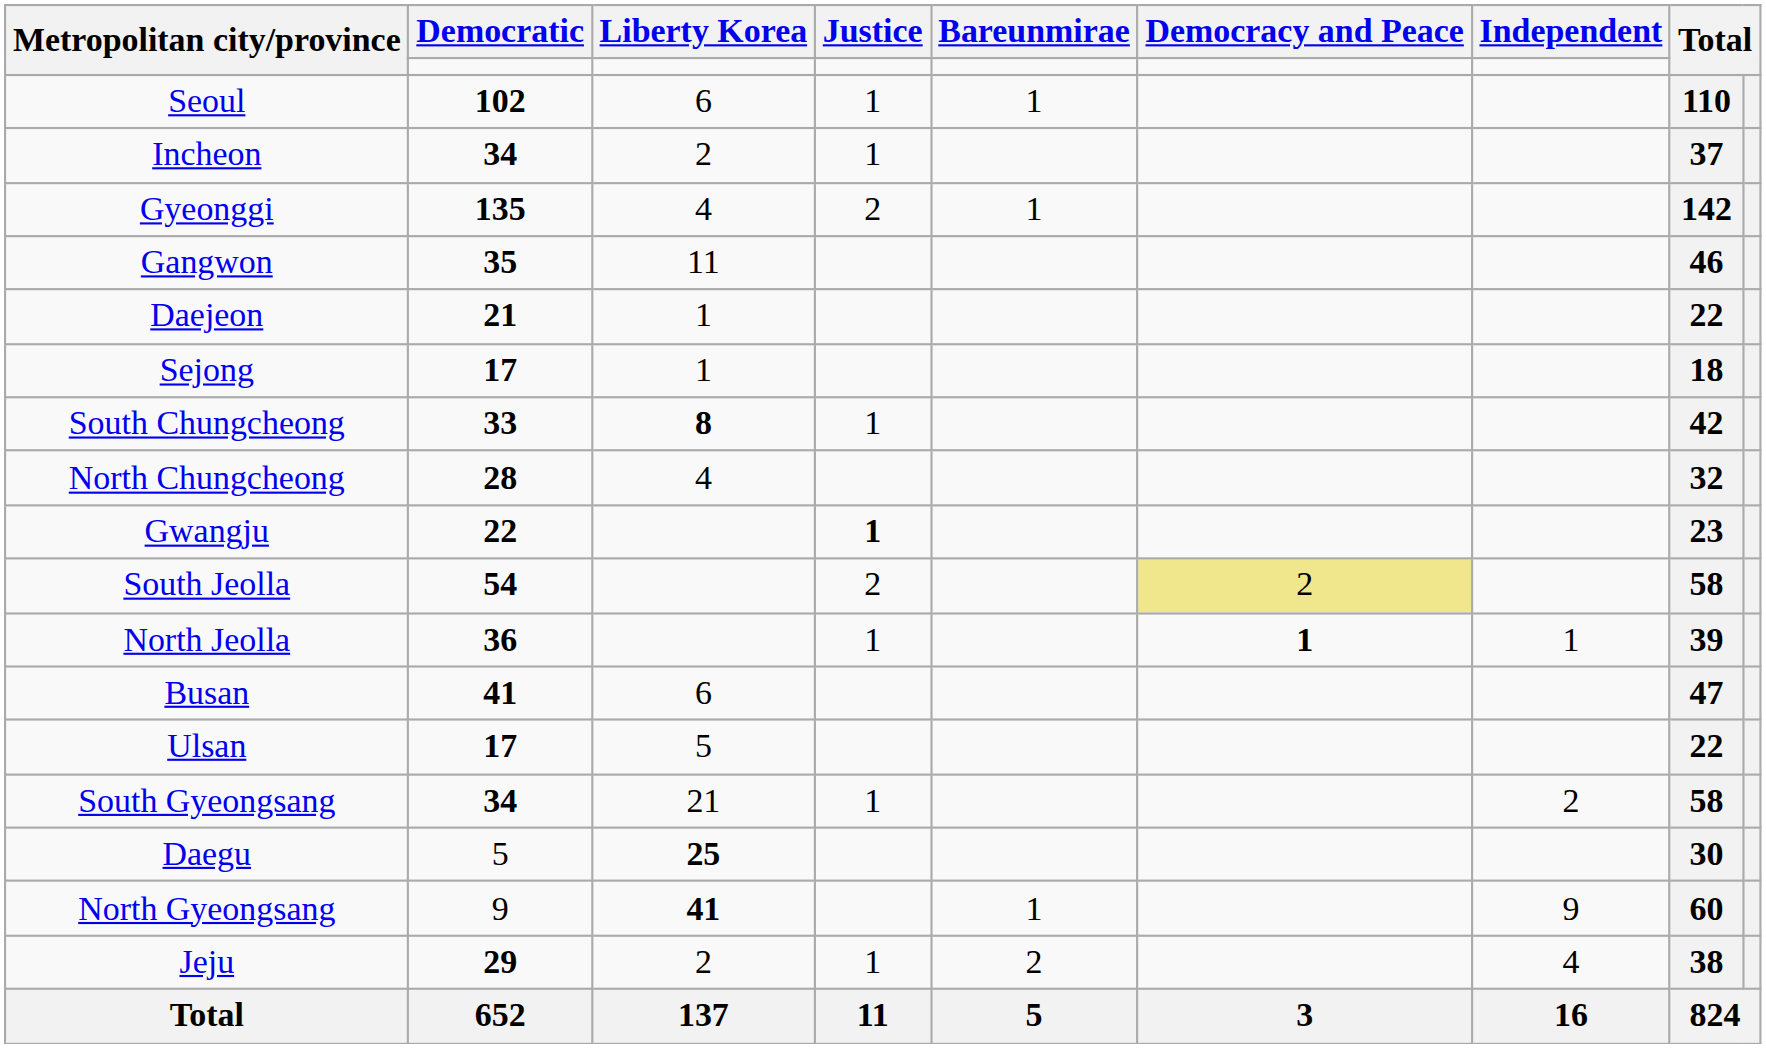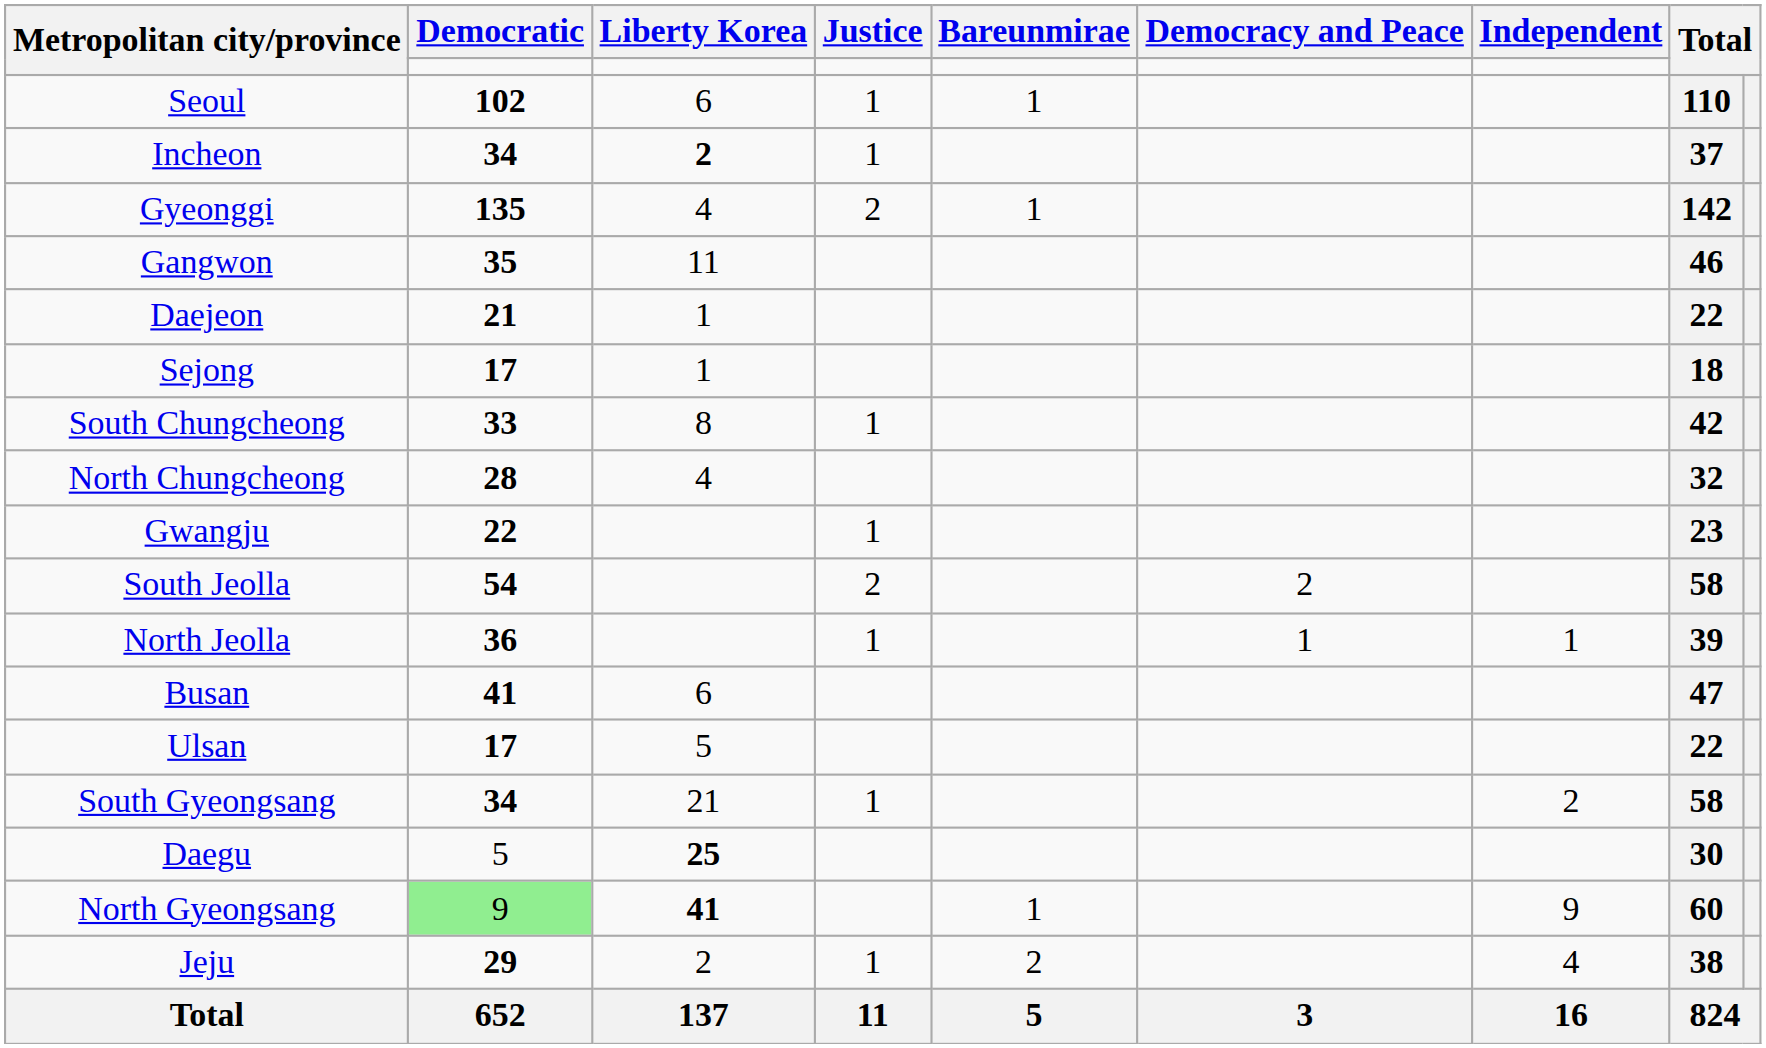(703, 154) normal -> (703, 154) bold
(703, 423) bold -> (703, 423) normal
(873, 531) bold -> (873, 531) normal
(1305, 584) khaki background -> (1305, 584) no background
(1305, 638) bold -> (1305, 638) normal
(500, 907) no background -> (500, 907) lightgreen background
